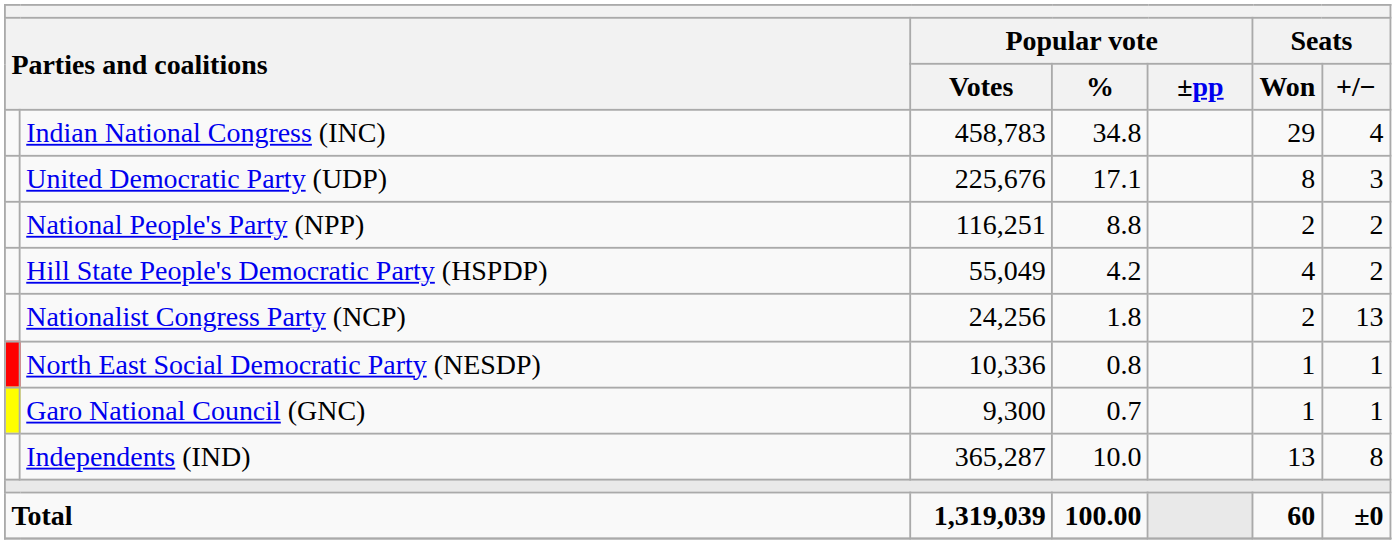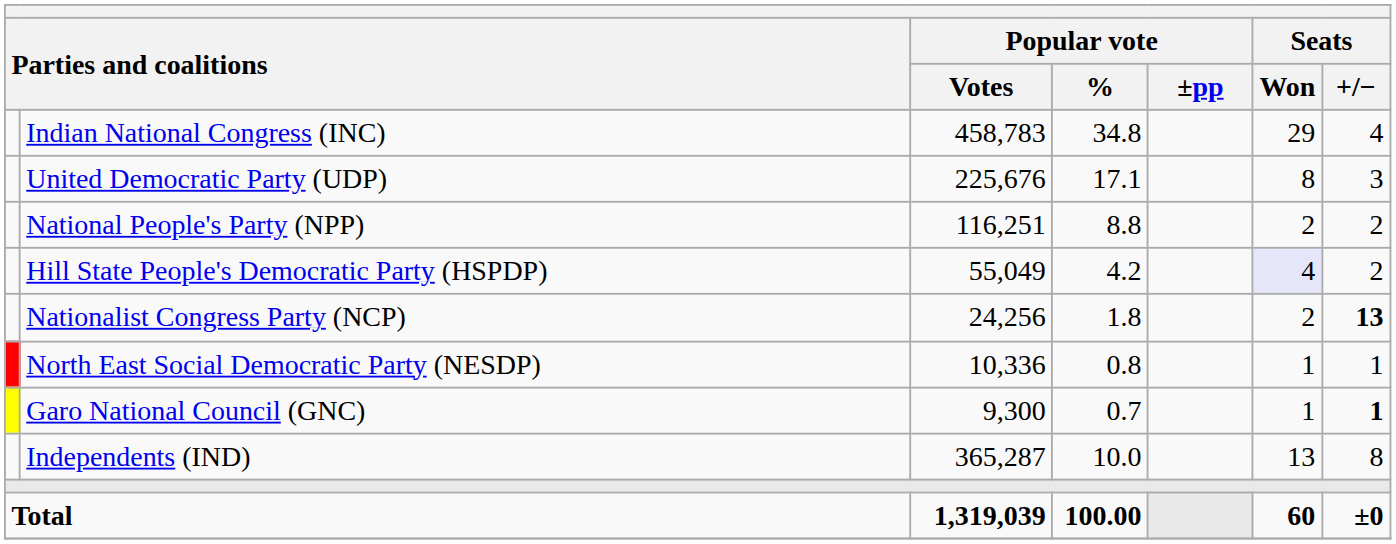(1308, 271) no background -> (1308, 271) lavender background
(1370, 317) normal -> (1370, 317) bold
(1377, 409) normal -> (1377, 409) bold
